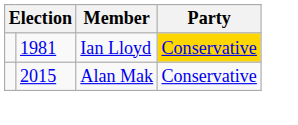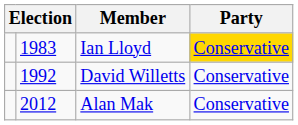(38, 47) 1981 -> (38, 47) 1983
+ row: (133, 76)
(38, 76) 2015 -> (38, 104) 2012
